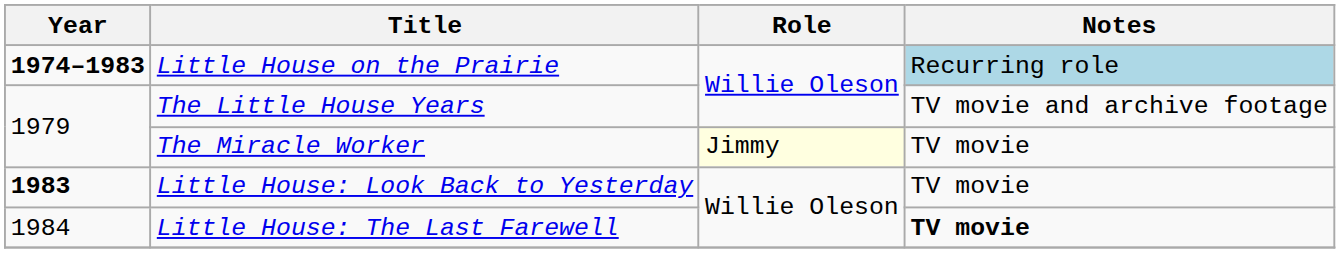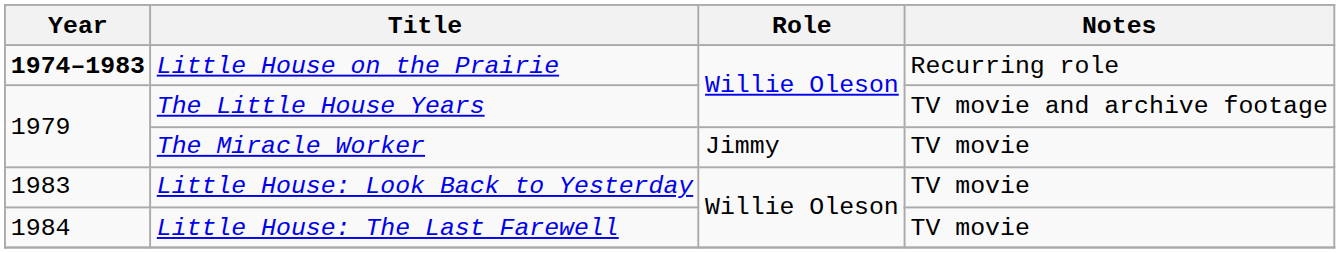(1015, 66) lightblue background -> (1015, 66) no background
(742, 147) lightyellow background -> (742, 147) no background
(41, 187) bold -> (41, 187) normal
(970, 228) bold -> (970, 228) normal
